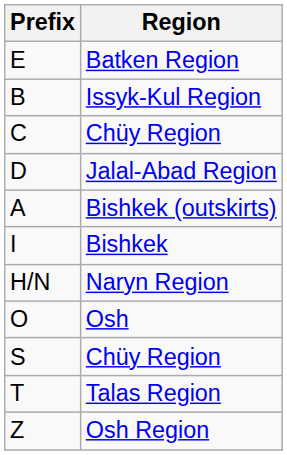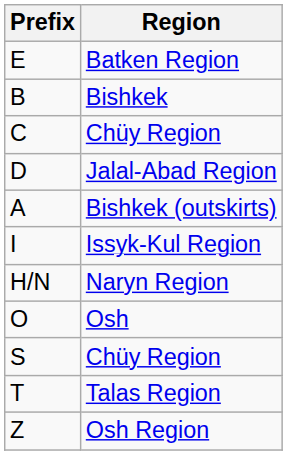(173, 97) Issyk-Kul Region -> (127, 97) Bishkek
(127, 245) Bishkek -> (173, 245) Issyk-Kul Region
